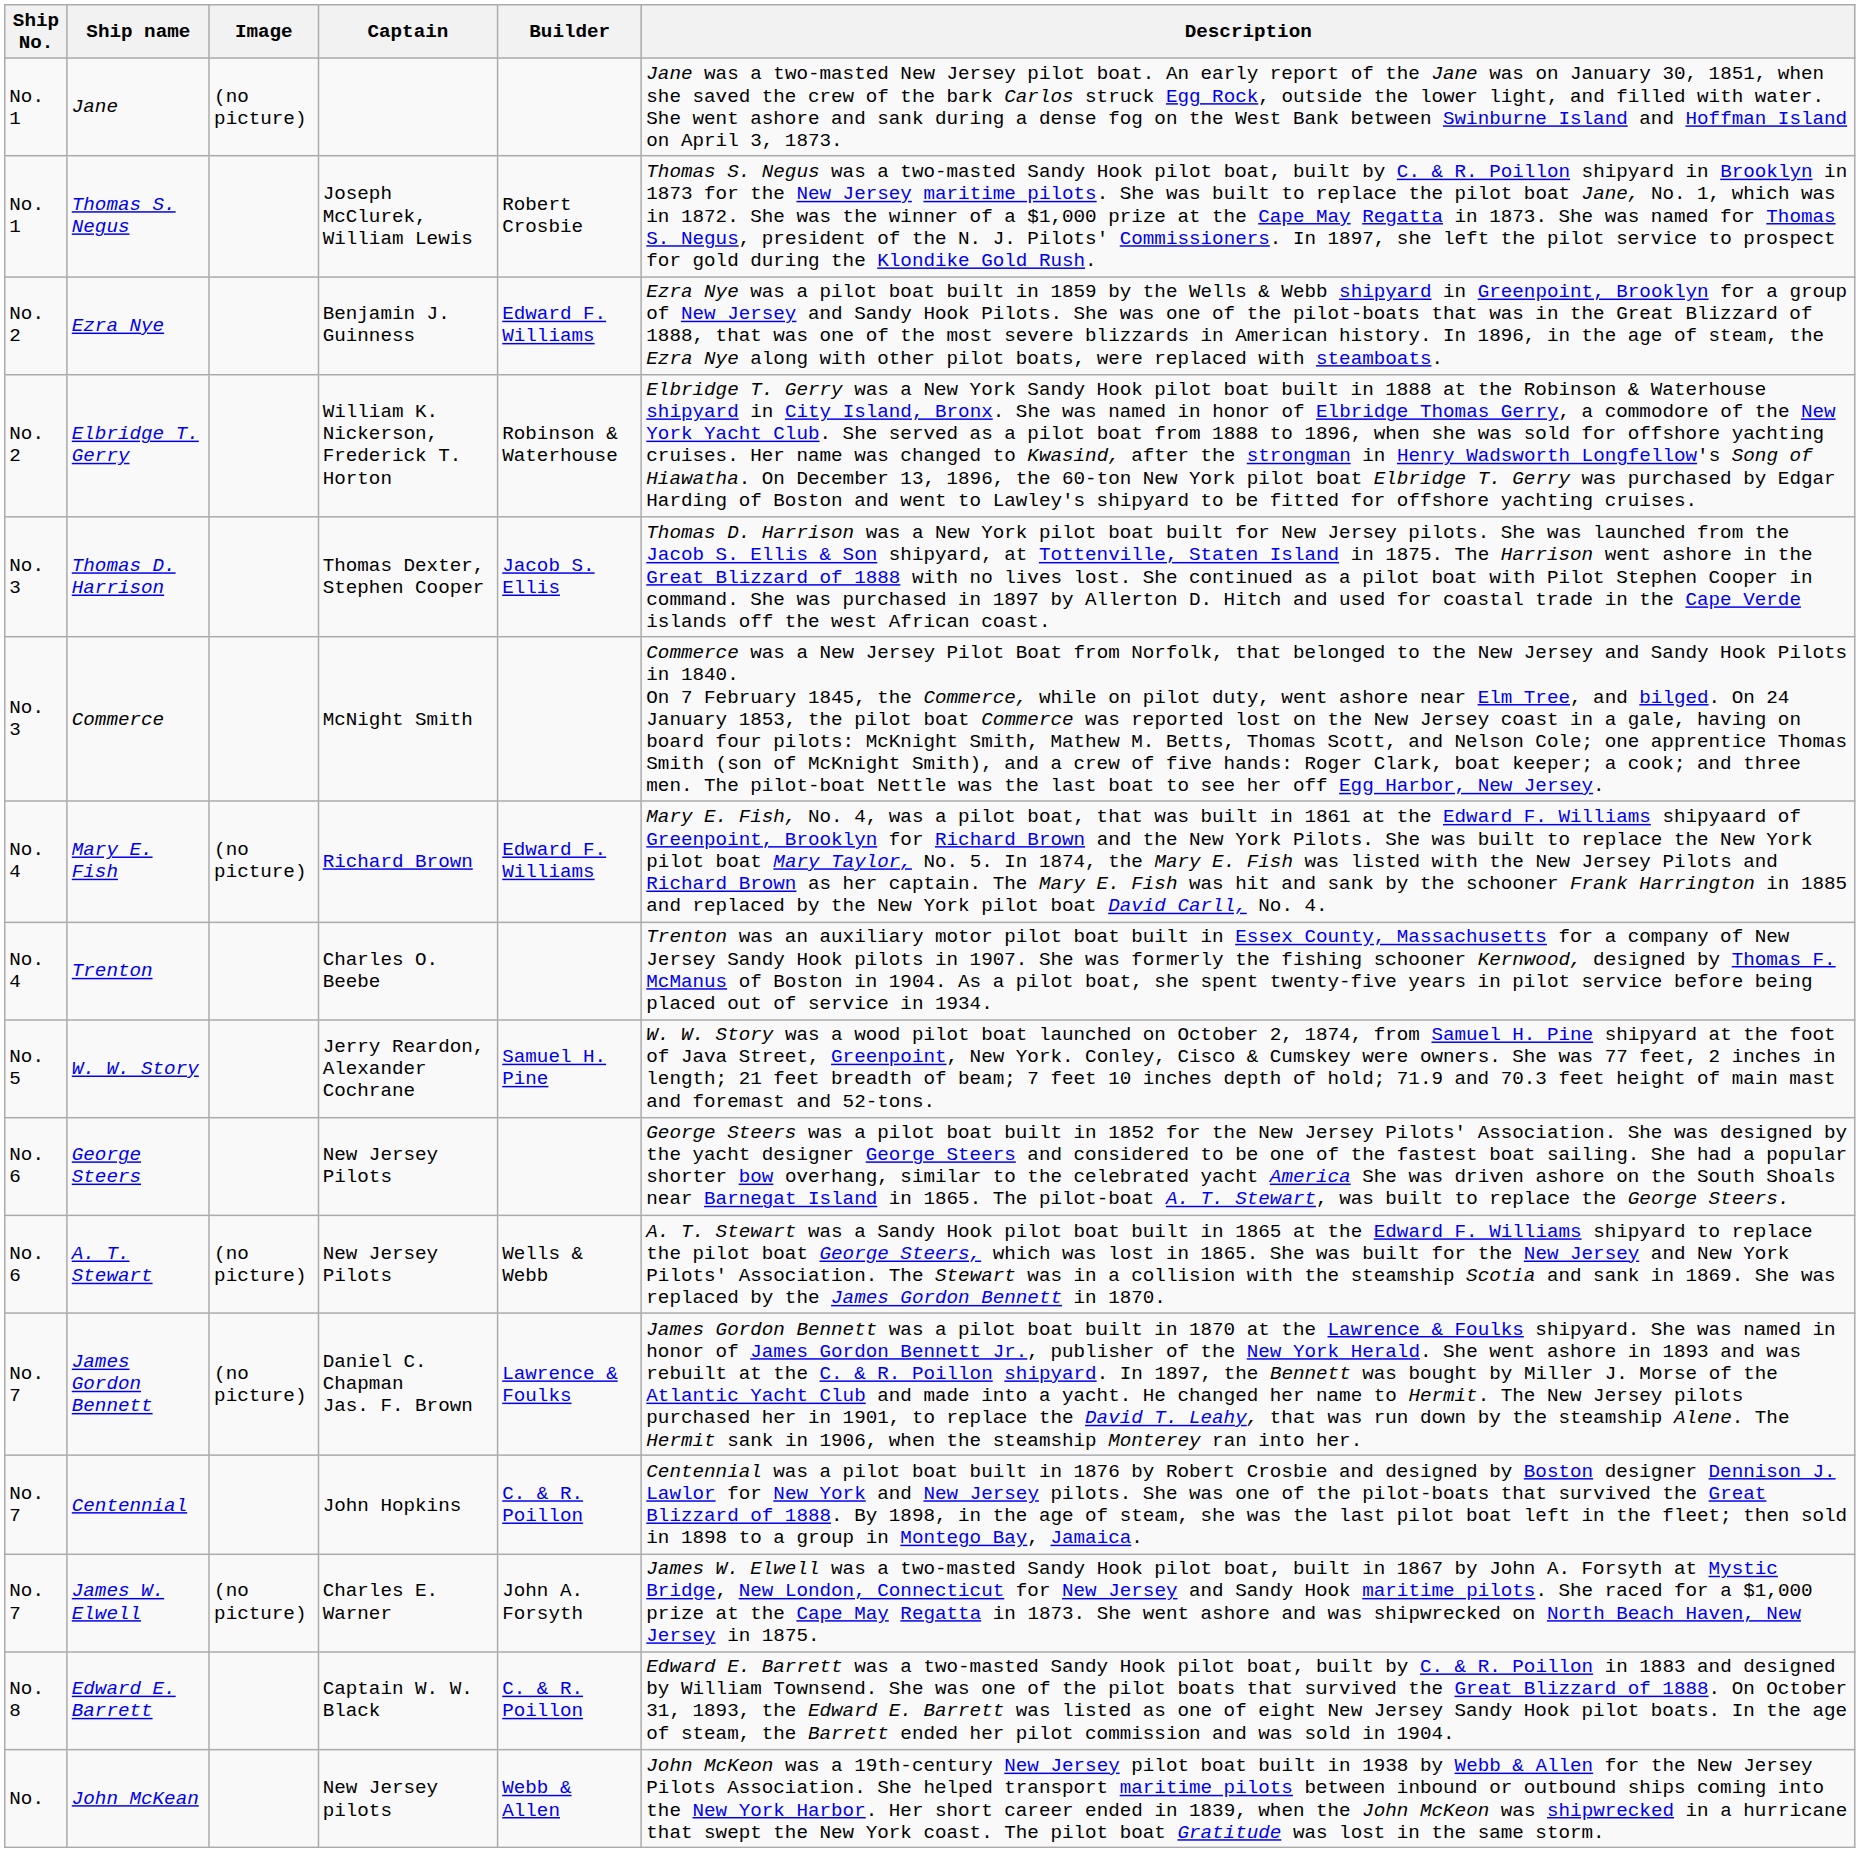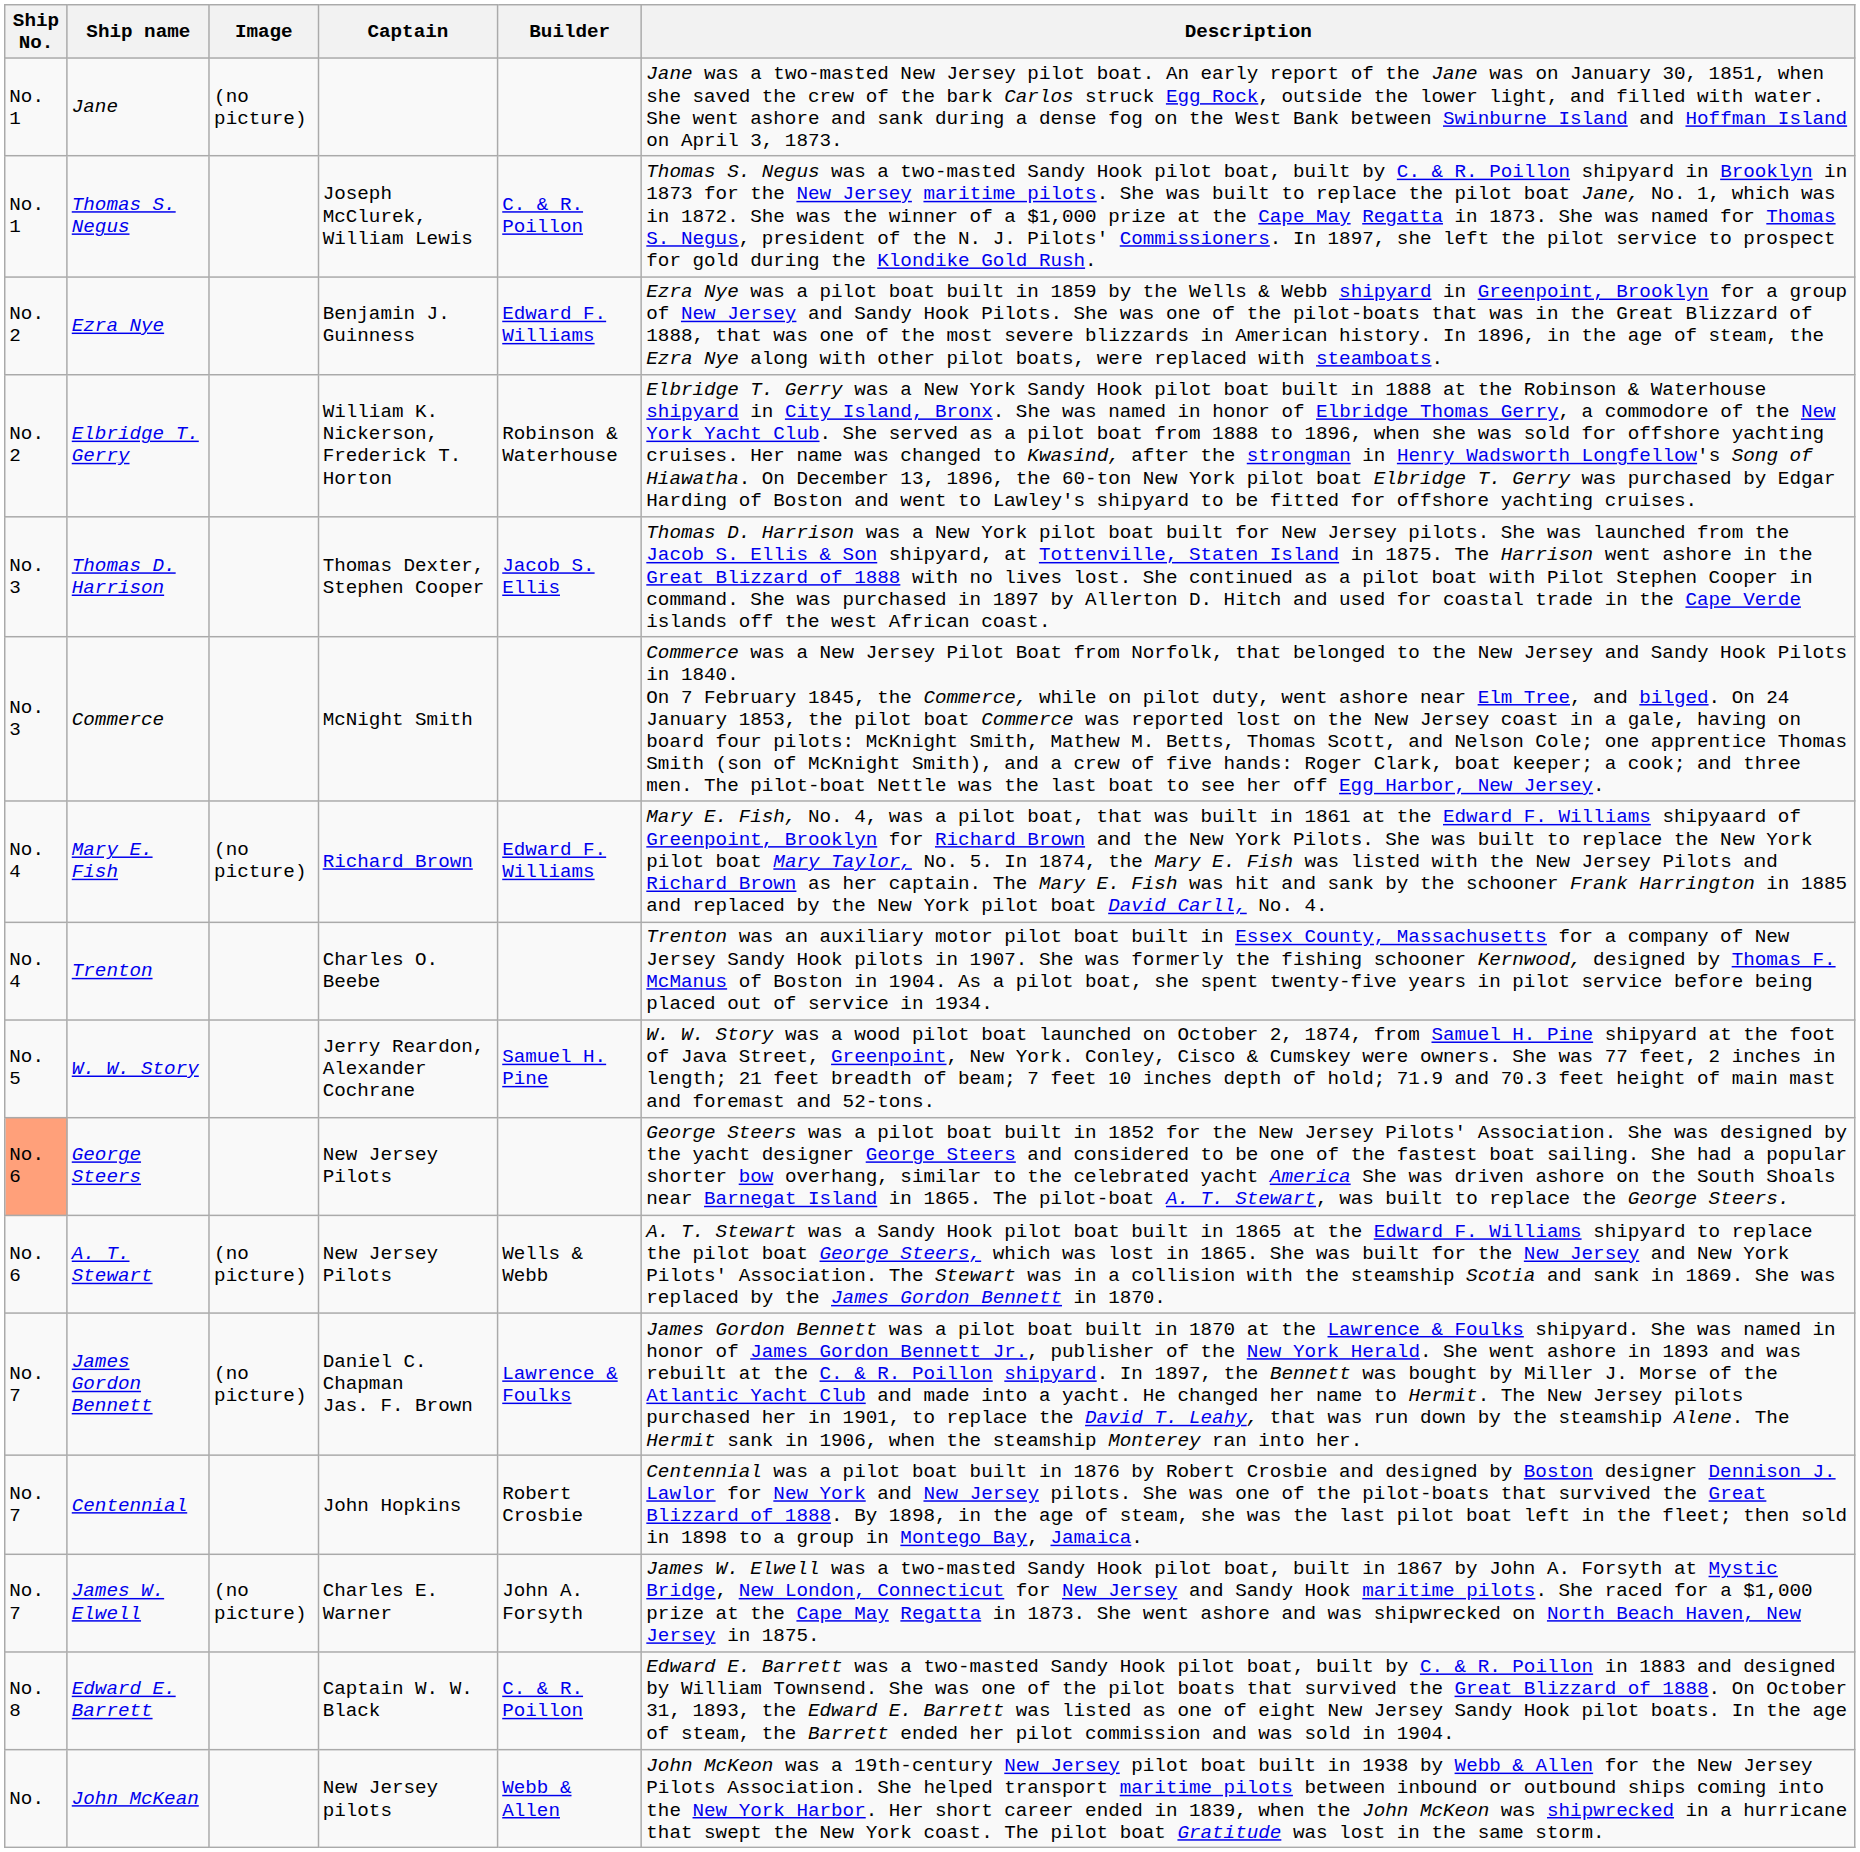(543, 216) Robert Crosbie -> (543, 216) C. & R. Poillon
(27, 1166) no background -> (27, 1166) lightsalmon background
(543, 1505) C. & R. Poillon -> (543, 1505) Robert Crosbie
